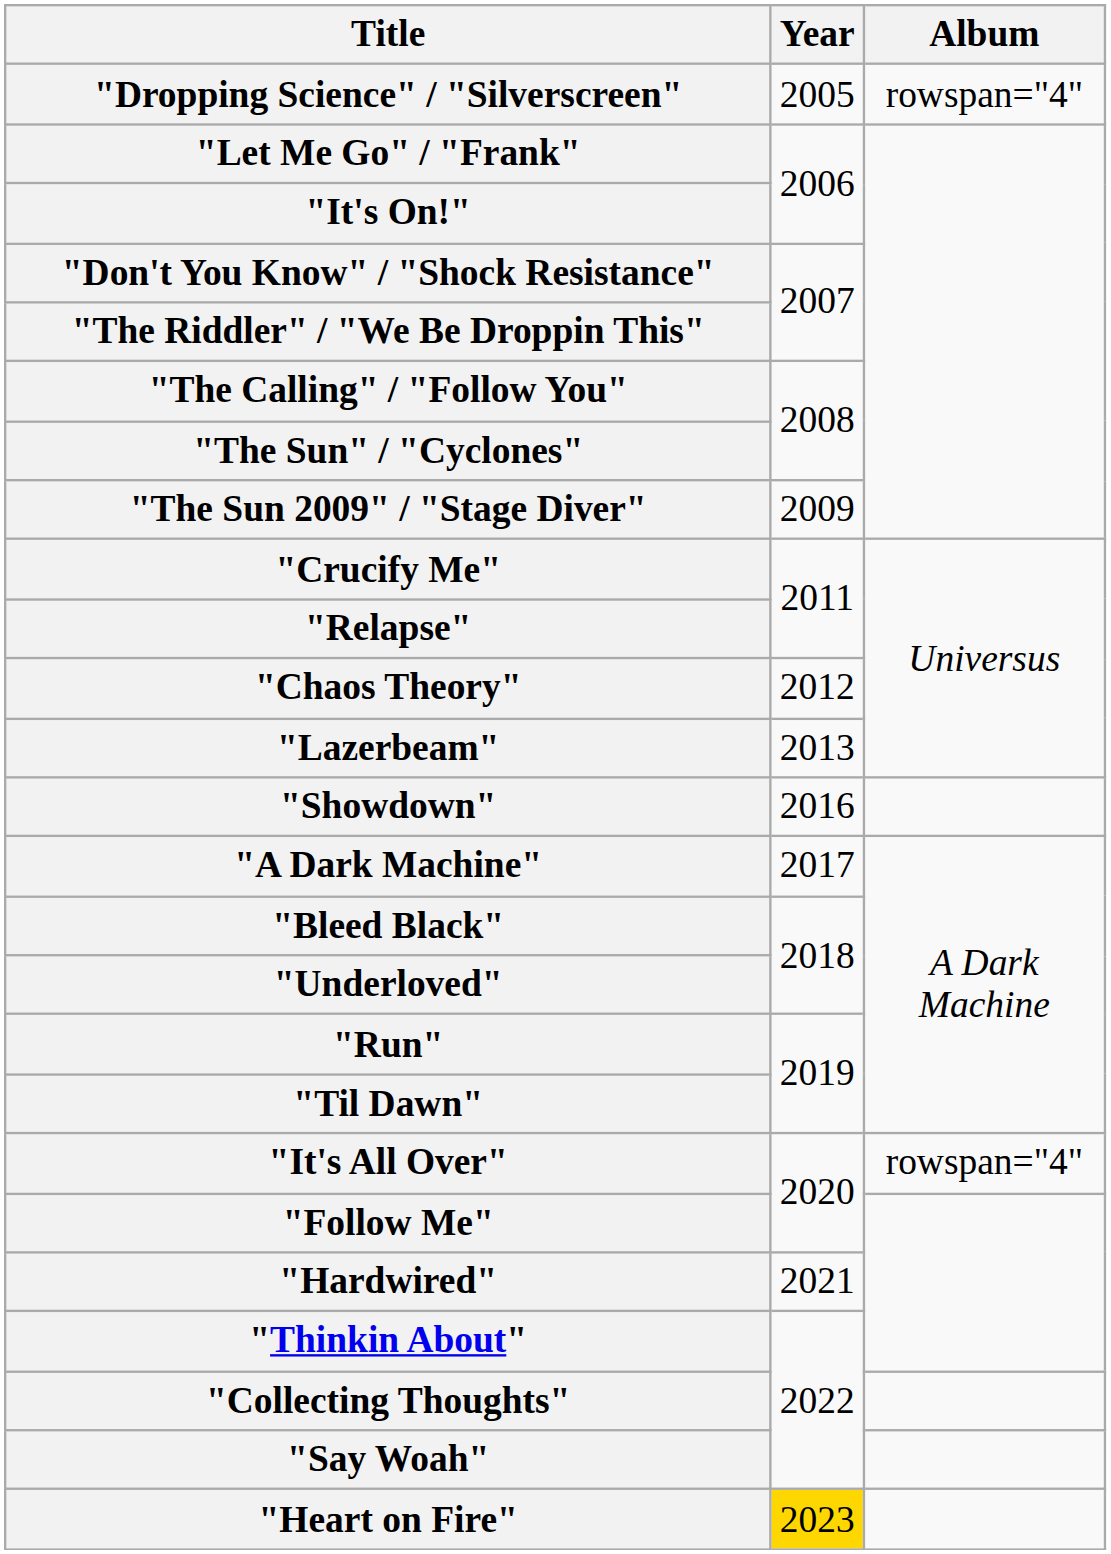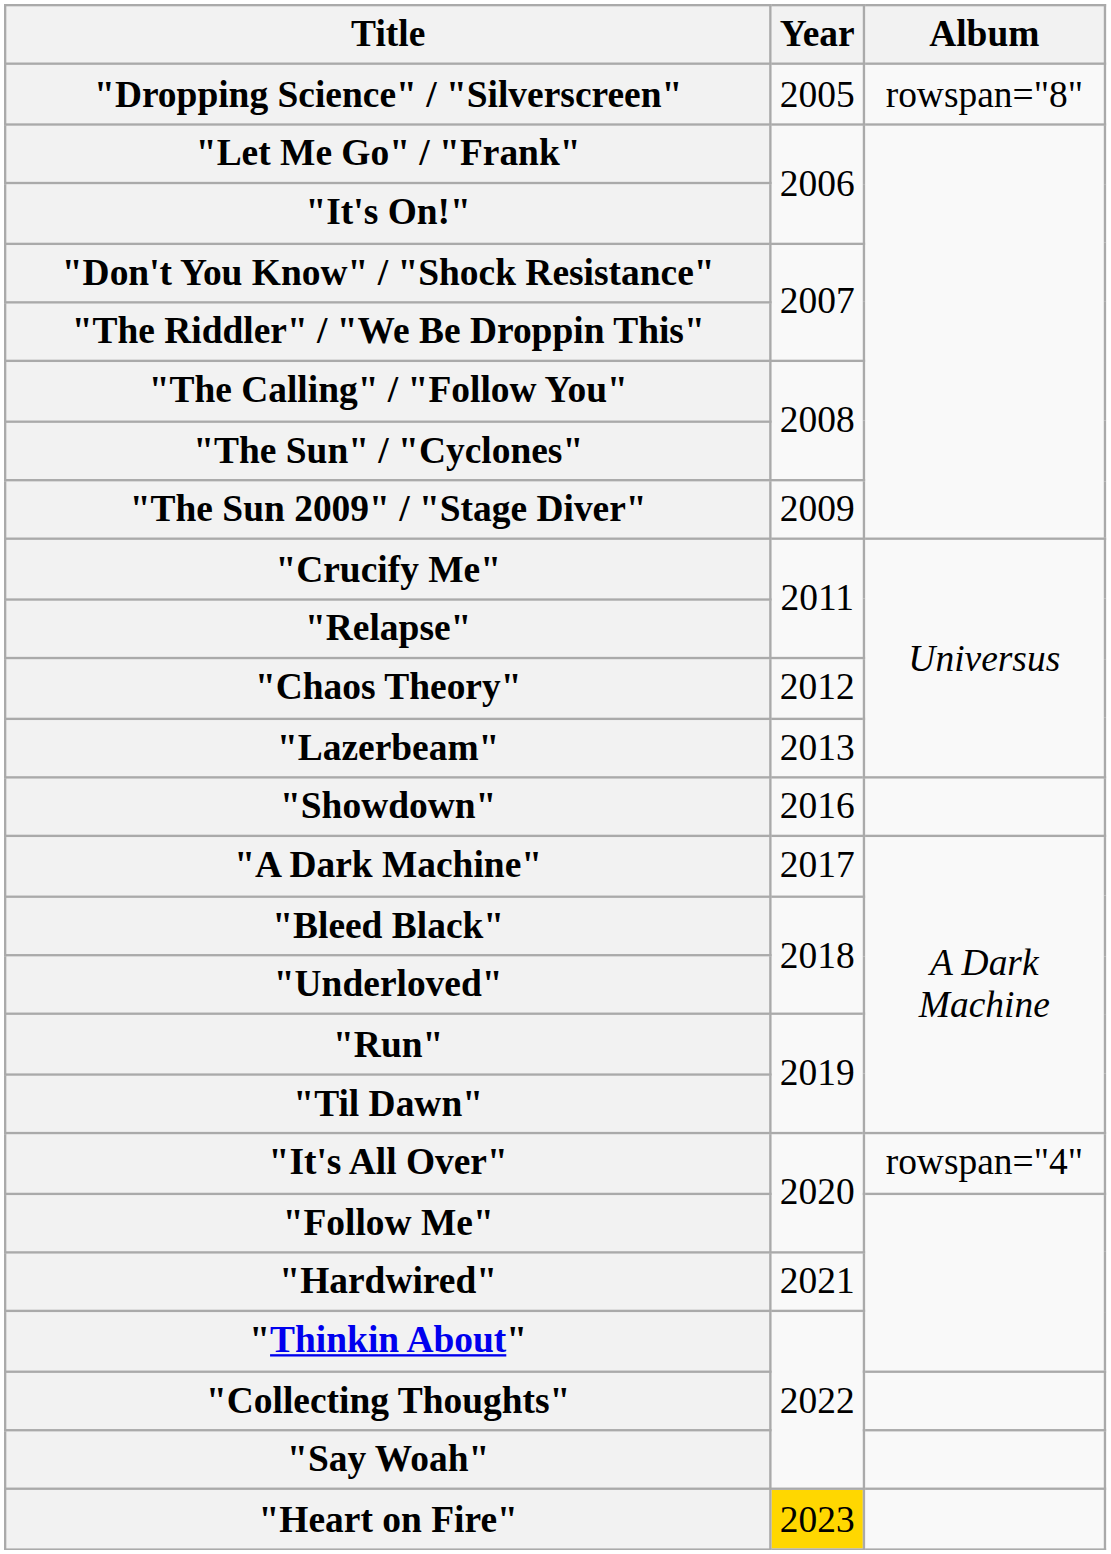(984, 93) rowspan="4" -> (984, 93) rowspan="8"
